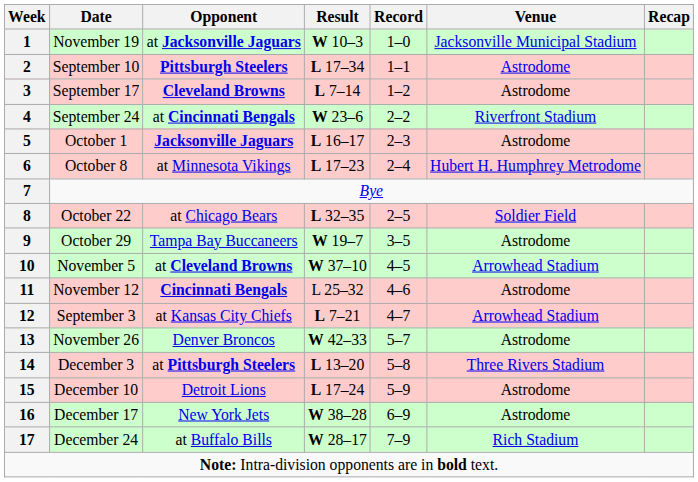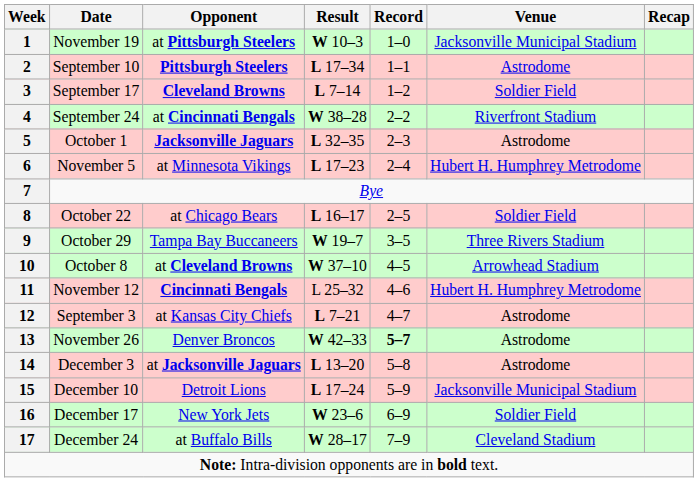(224, 41) at Jacksonville Jaguars -> (224, 41) at Pittsburgh Steelers
(535, 91) Astrodome -> (535, 91) Soldier Field
(337, 116) W 23–6 -> (337, 116) W 38–28
(337, 141) L 16–17 -> (337, 141) L 32–35
(96, 166) October 8 -> (96, 166) November 5
(337, 215) L 32–35 -> (337, 215) L 16–17
(535, 240) Astrodome -> (535, 240) Three Rivers Stadium
(96, 265) November 5 -> (96, 265) October 8
(535, 290) Astrodome -> (535, 290) Hubert H. Humphrey Metrodome
(535, 315) Arrowhead Stadium -> (535, 315) Astrodome
(398, 340) normal -> (398, 340) bold
(224, 365) at Pittsburgh Steelers -> (224, 365) at Jacksonville Jaguars
(535, 365) Three Rivers Stadium -> (535, 365) Astrodome
(535, 389) Astrodome -> (535, 389) Jacksonville Municipal Stadium
(337, 414) W 38–28 -> (337, 414) W 23–6
(535, 414) Astrodome -> (535, 414) Soldier Field
(535, 439) Rich Stadium -> (535, 439) Cleveland Stadium
